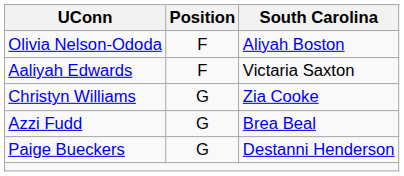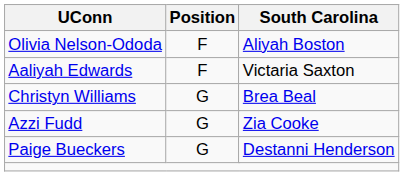(281, 96) Zia Cooke -> (279, 96) Brea Beal
(279, 123) Brea Beal -> (281, 123) Zia Cooke
